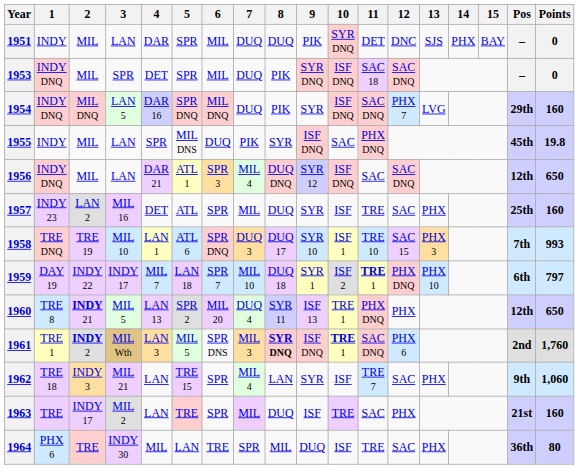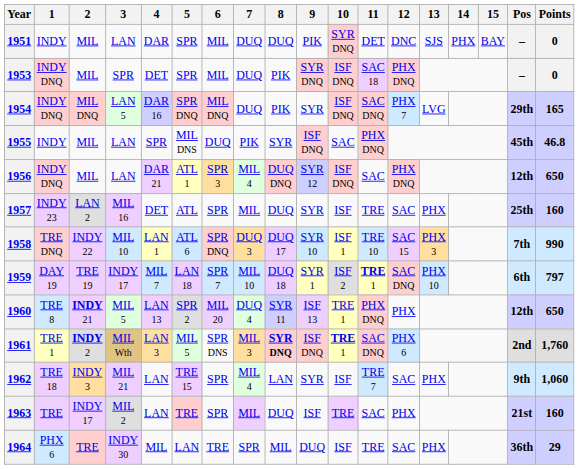(404, 75) SAC DNQ -> (404, 75) PHX DNQ
(555, 109) 160 -> (555, 109) 165
(555, 142) 19.8 -> (555, 142) 46.8
(404, 176) SAC DNQ -> (404, 176) PHX DNQ
(87, 244) TRE 19 -> (87, 244) INDY 22
(555, 244) 993 -> (555, 244) 990
(87, 278) INDY 22 -> (87, 278) TRE 19
(404, 278) PHX DNQ -> (404, 278) SAC DNQ
(555, 447) 80 -> (555, 447) 29
